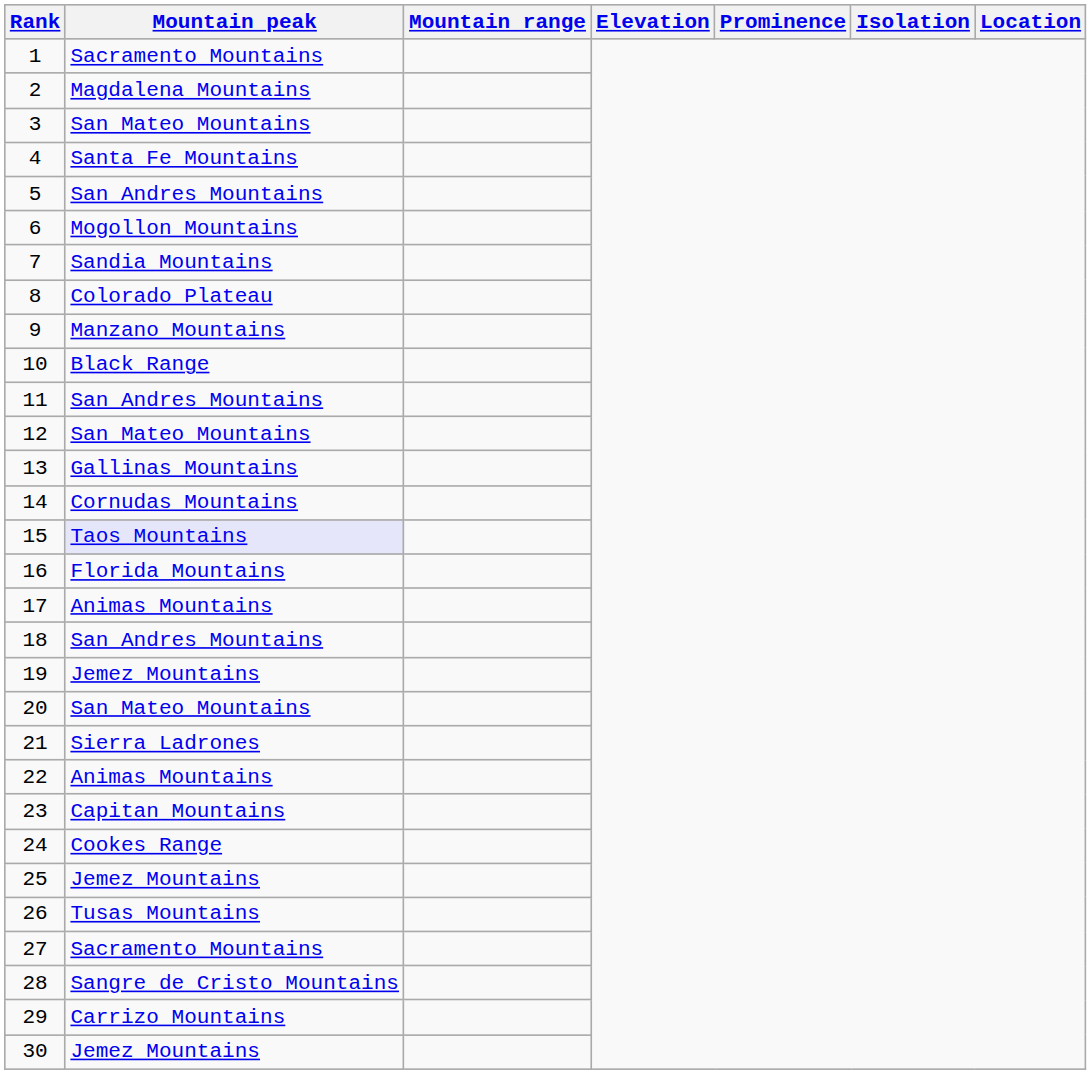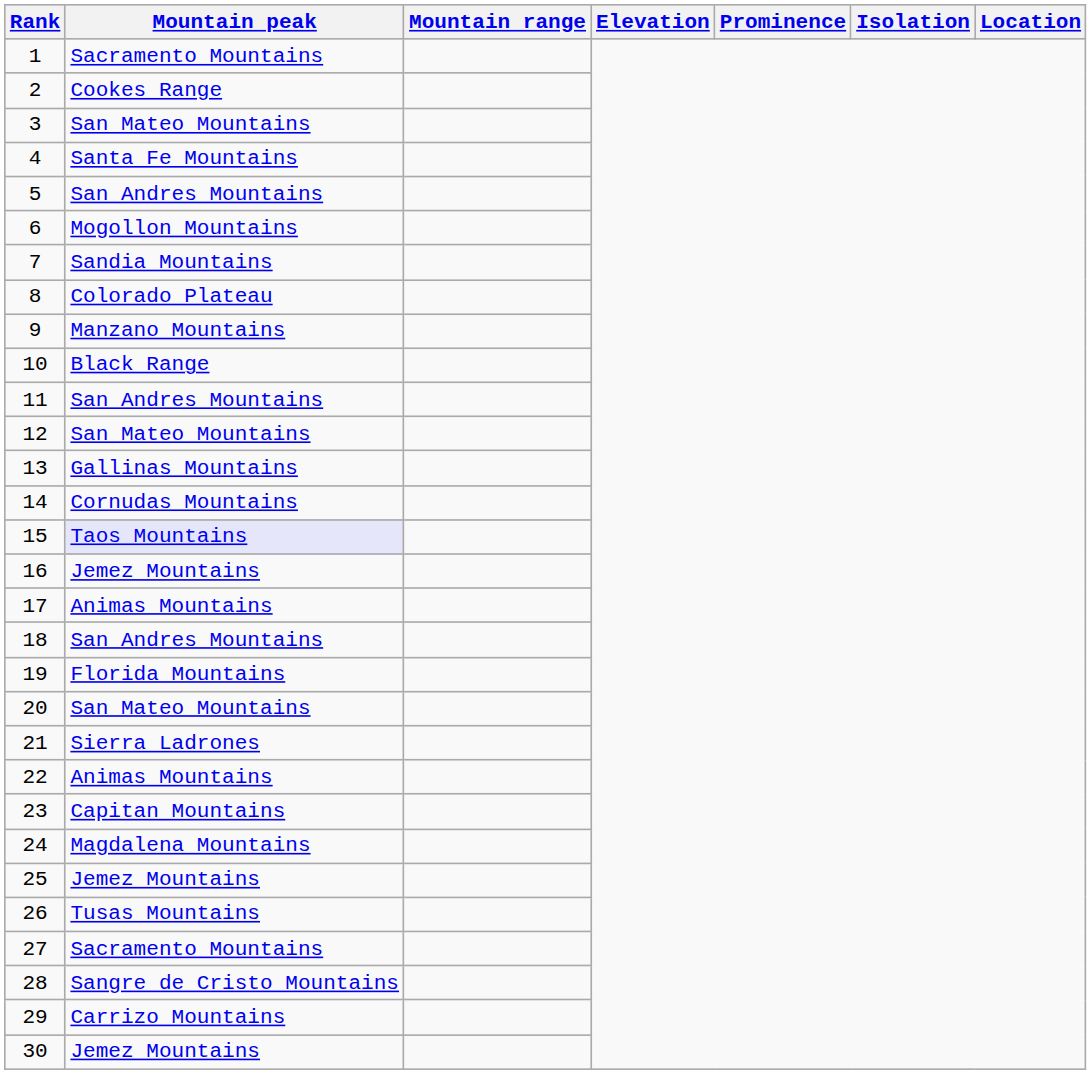(190, 91) Magdalena Mountains -> (146, 91) Cookes Range
(178, 571) Florida Mountains -> (165, 571) Jemez Mountains
(165, 674) Jemez Mountains -> (178, 674) Florida Mountains
(146, 846) Cookes Range -> (190, 846) Magdalena Mountains
